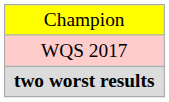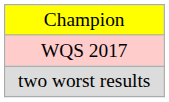(84, 81) bold -> (84, 81) normal
